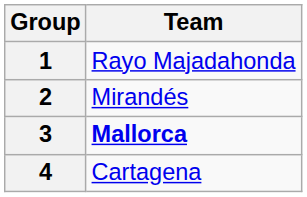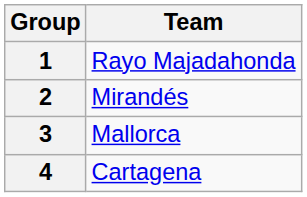(139, 135) bold -> (136, 135) normal
